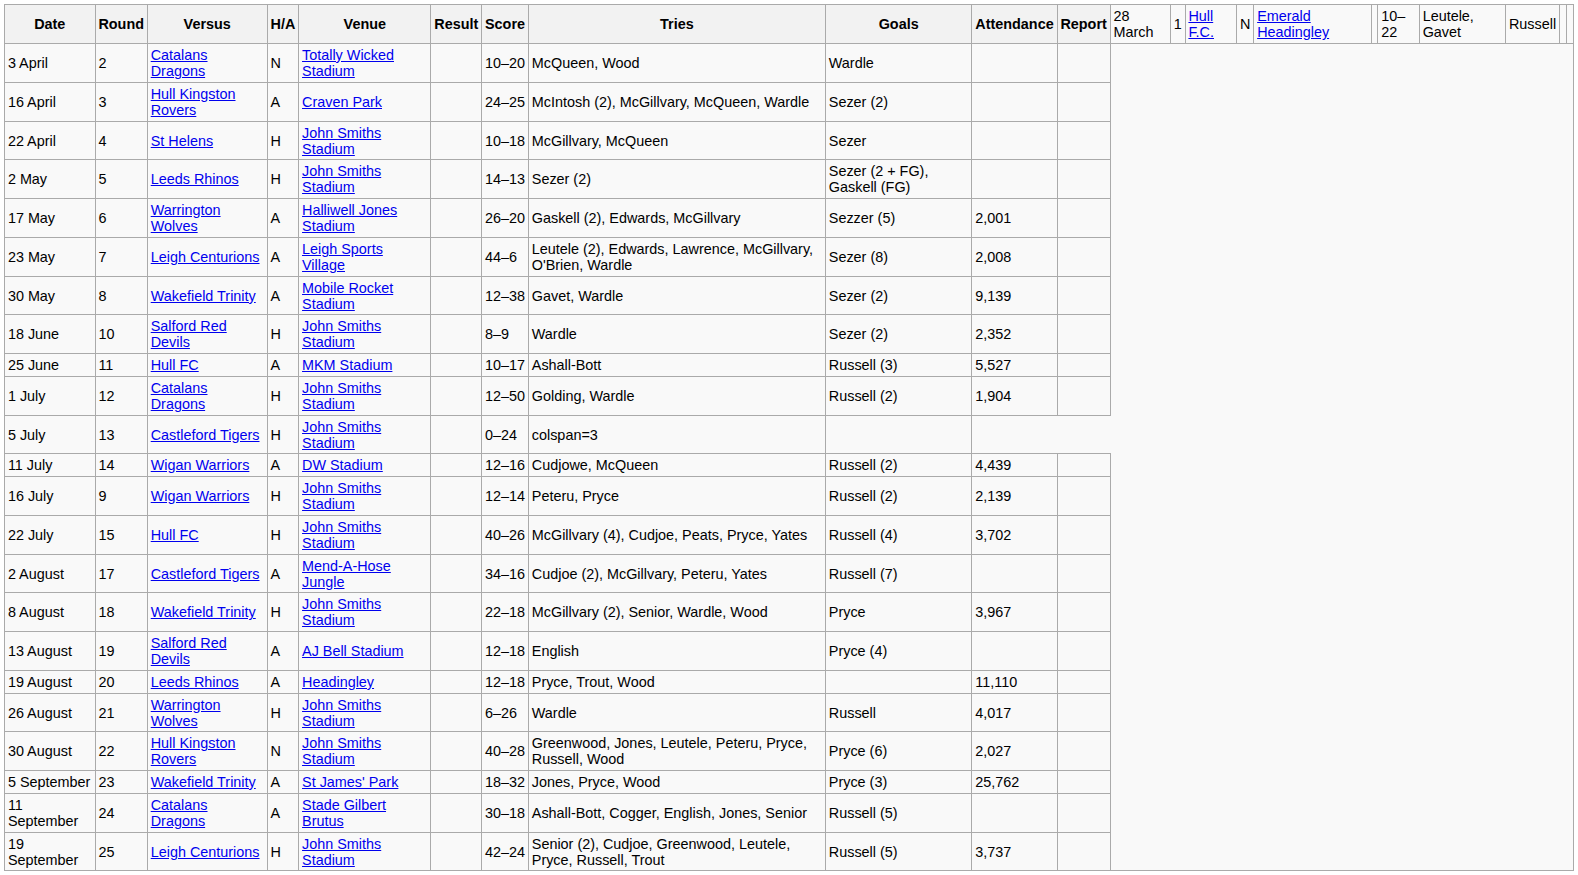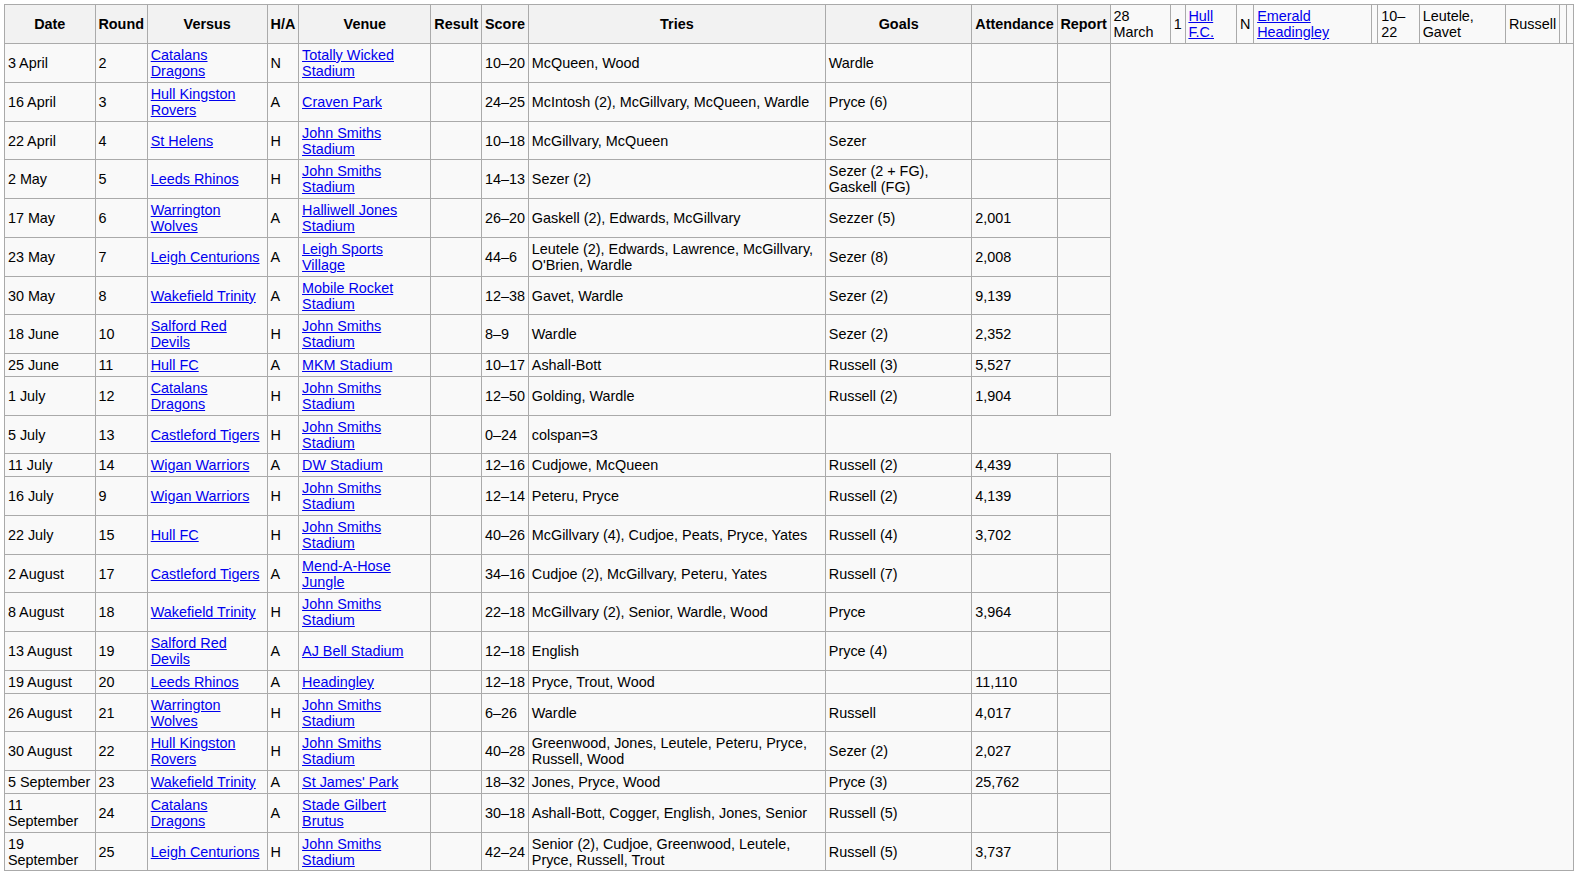(858, 102) Sezer (2) -> (858, 102) Pryce (6)
(993, 496) 2,139 -> (993, 496) 4,139
(993, 612) 3,967 -> (993, 612) 3,964
(276, 751) N -> (276, 751) H
(858, 751) Pryce (6) -> (858, 751) Sezer (2)
